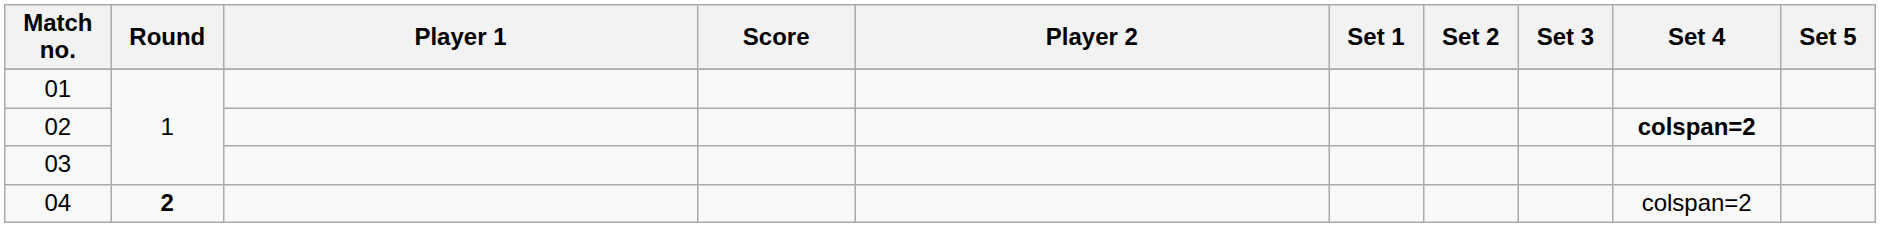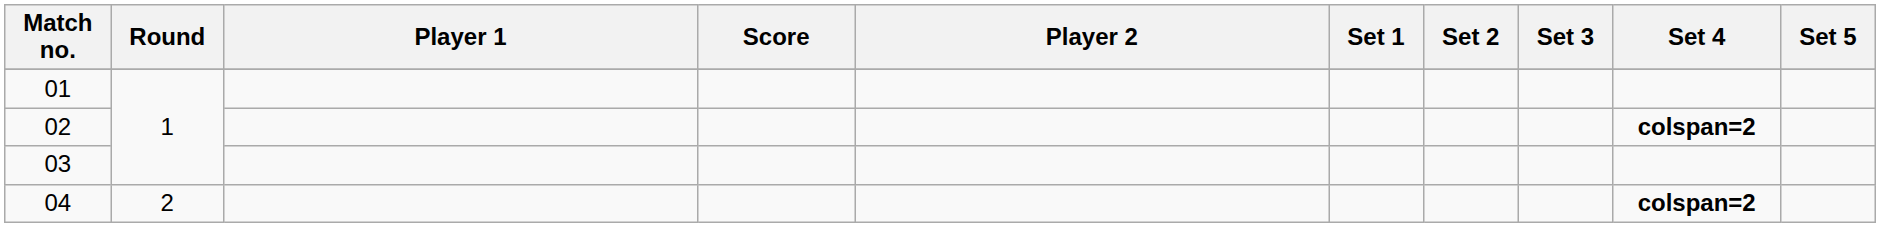(167, 202) bold -> (167, 202) normal
(1697, 202) normal -> (1697, 202) bold
